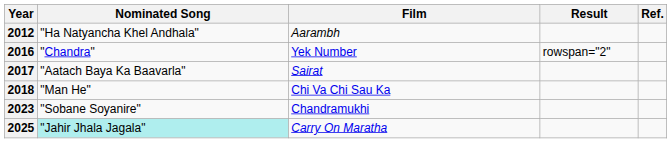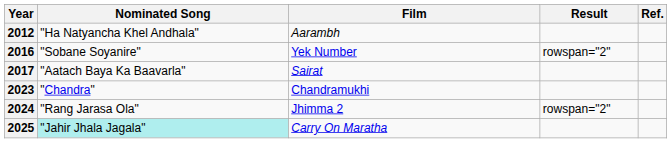(67, 52) "Chandra" -> (91, 52) "Sobane Soyanire"
- row: (21, 90)
(91, 109) "Sobane Soyanire" -> (67, 90) "Chandra"
+ row: (21, 109)
